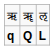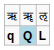(28, 35) no background -> (28, 35) lightblue background
